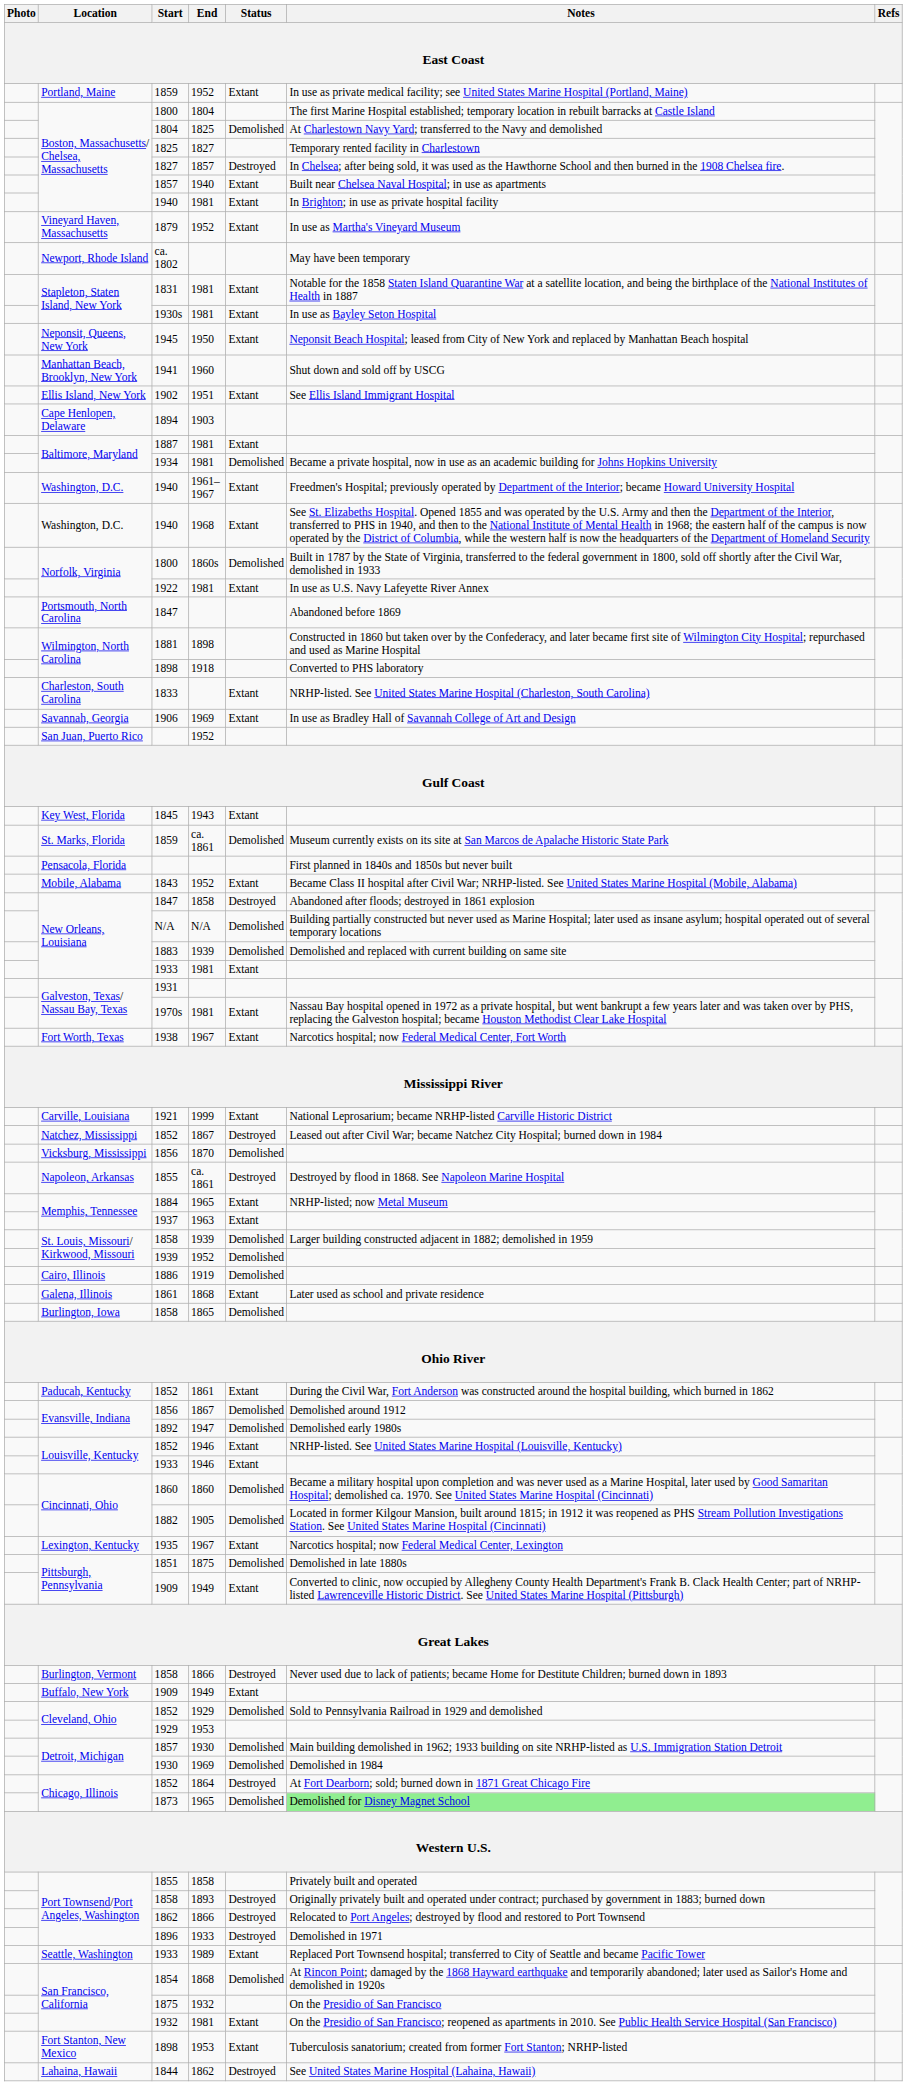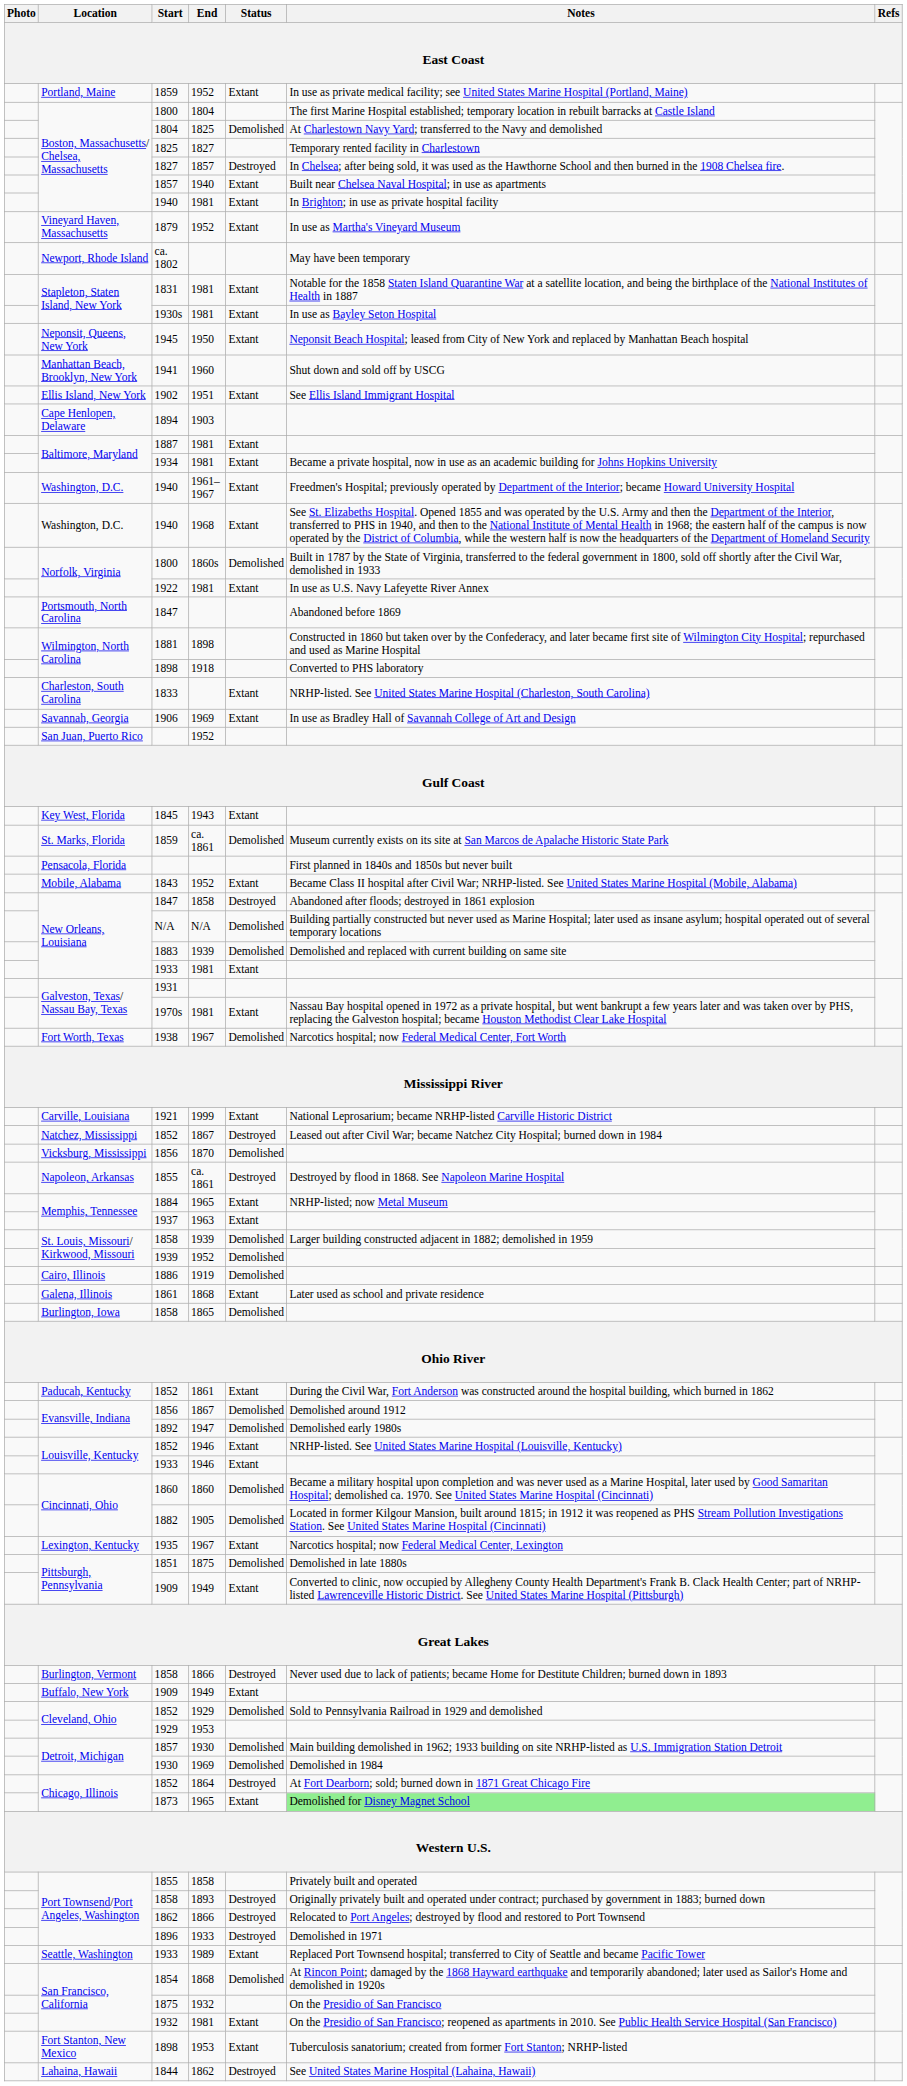(256, 463) Demolished -> (243, 463) Extant
(243, 1037) Extant -> (256, 1037) Demolished
(256, 1802) Demolished -> (243, 1802) Extant
